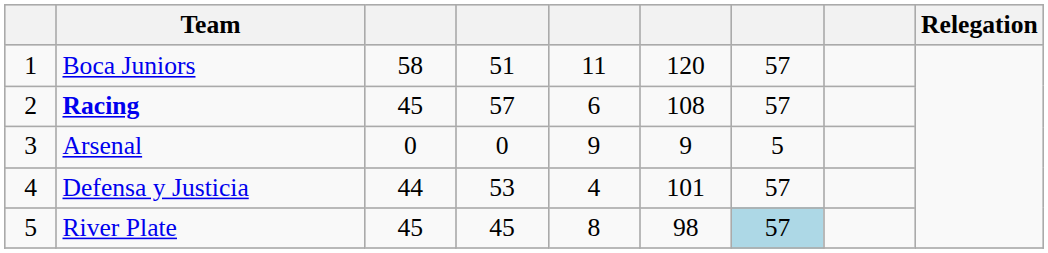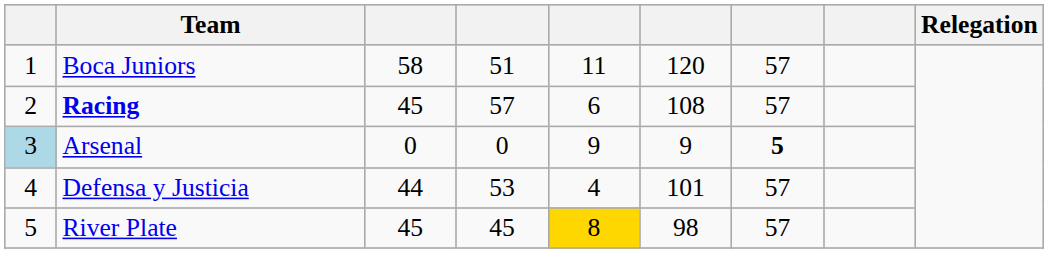(31, 146) no background -> (31, 146) lightblue background
(778, 146) normal -> (778, 146) bold
(594, 227) no background -> (594, 227) gold background
(778, 227) lightblue background -> (778, 227) no background
